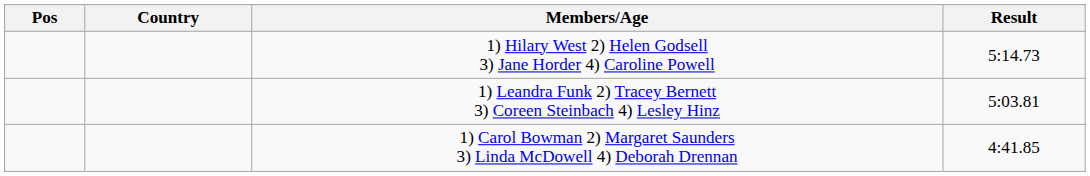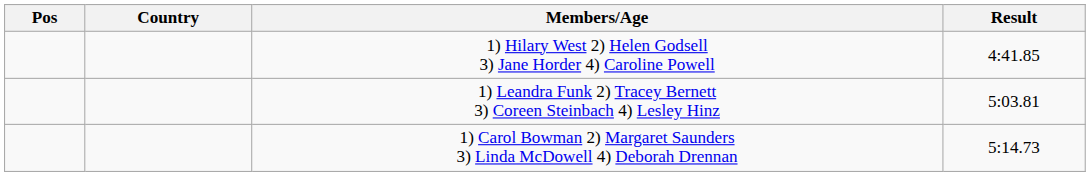(1014, 54) 5:14.73 -> (1014, 54) 4:41.85
(1014, 147) 4:41.85 -> (1014, 147) 5:14.73
